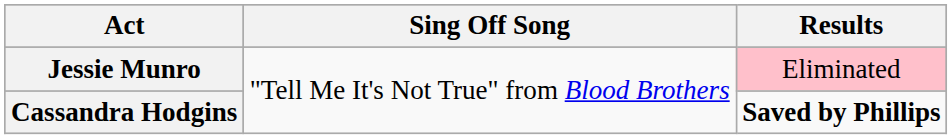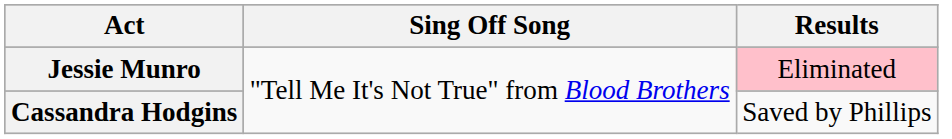(841, 111) bold -> (837, 111) normal
